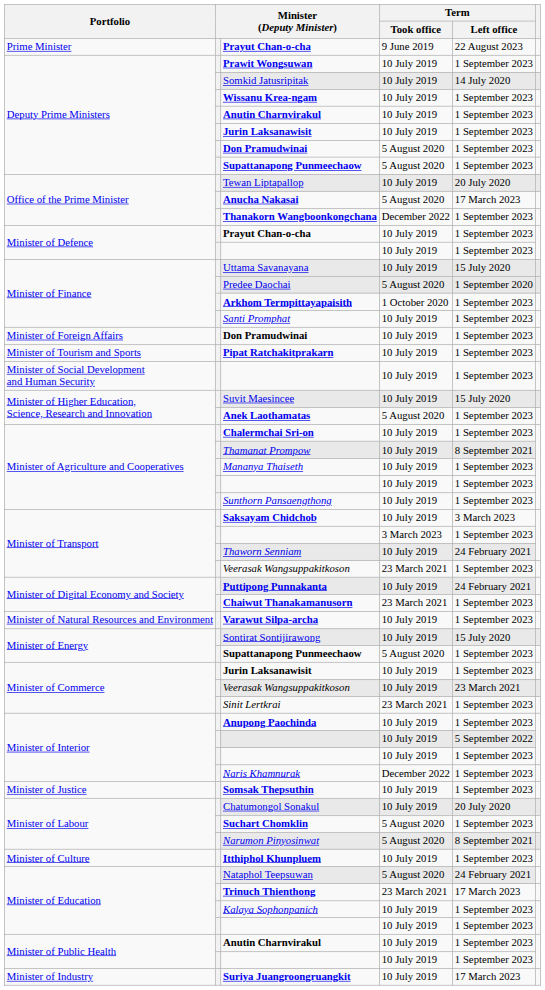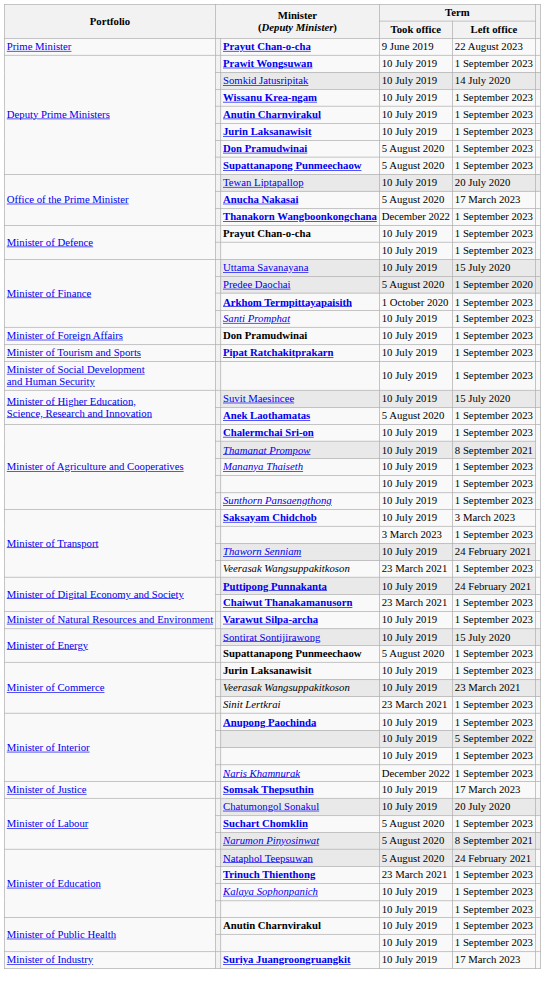(494, 790) 1 September 2023 -> (488, 790) 17 March 2023
- row: (48, 858)
(488, 892) 17 March 2023 -> (494, 875) 1 September 2023
